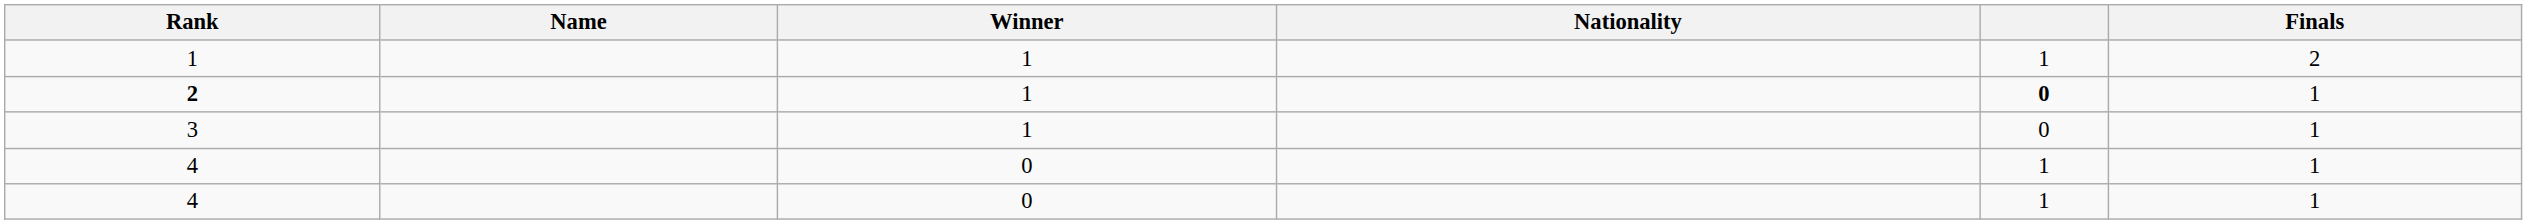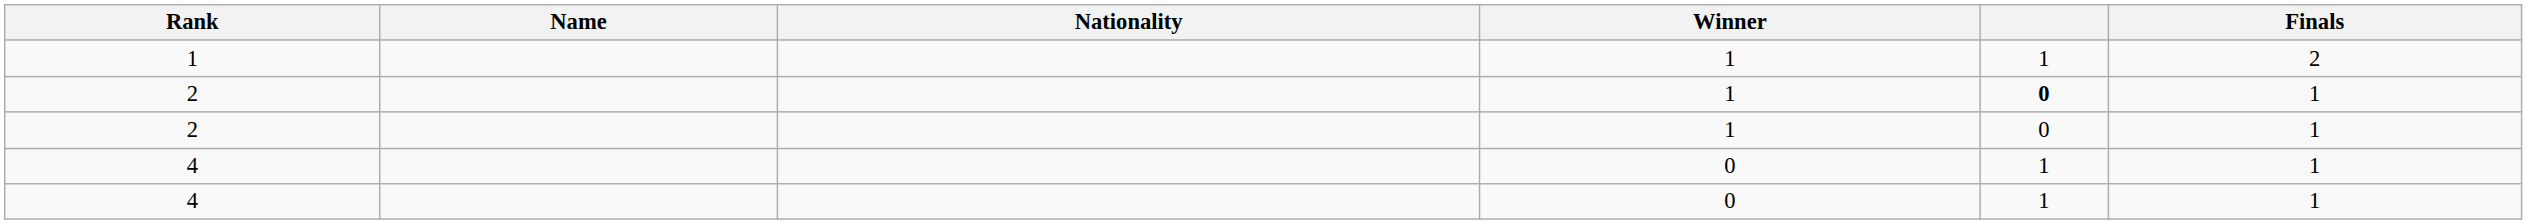columns swapped: (1628, 22) <-> (1027, 22)
(192, 93) bold -> (192, 93) normal
(192, 129) 3 -> (192, 129) 2
